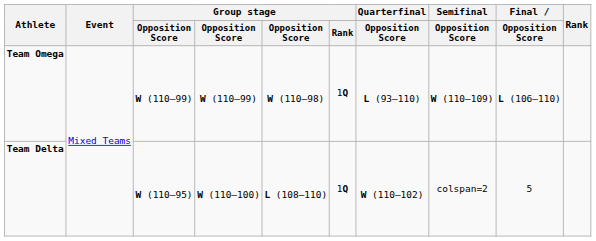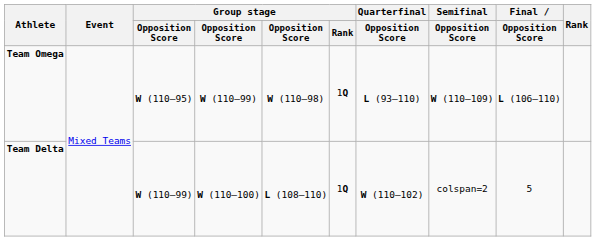(164, 99) W (110–99) -> (164, 99) W (110–95)
(164, 194) W (110–95) -> (164, 194) W (110–99)
